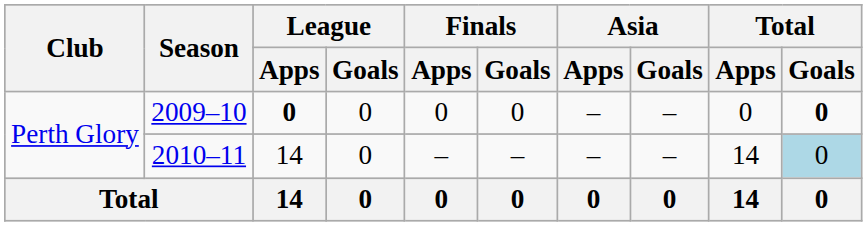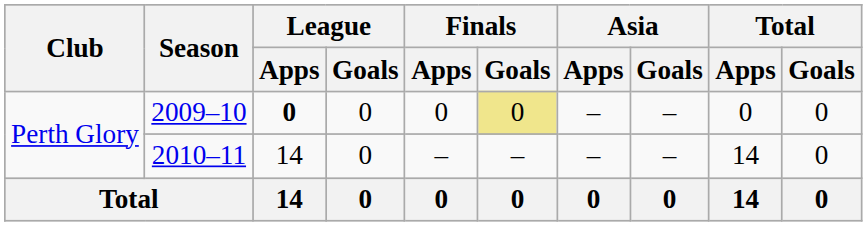(517, 112) no background -> (517, 112) khaki background
(822, 112) bold -> (822, 112) normal
(822, 155) lightblue background -> (822, 155) no background
